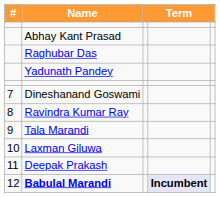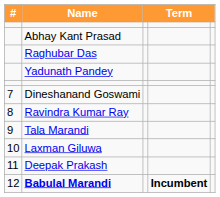(179, 183) lavender background -> (179, 183) no background
